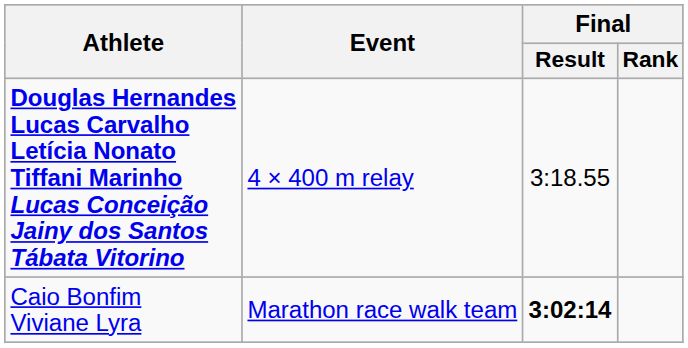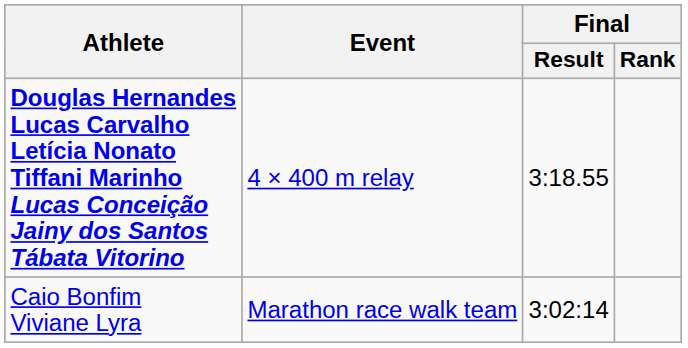(570, 310) bold -> (569, 310) normal
